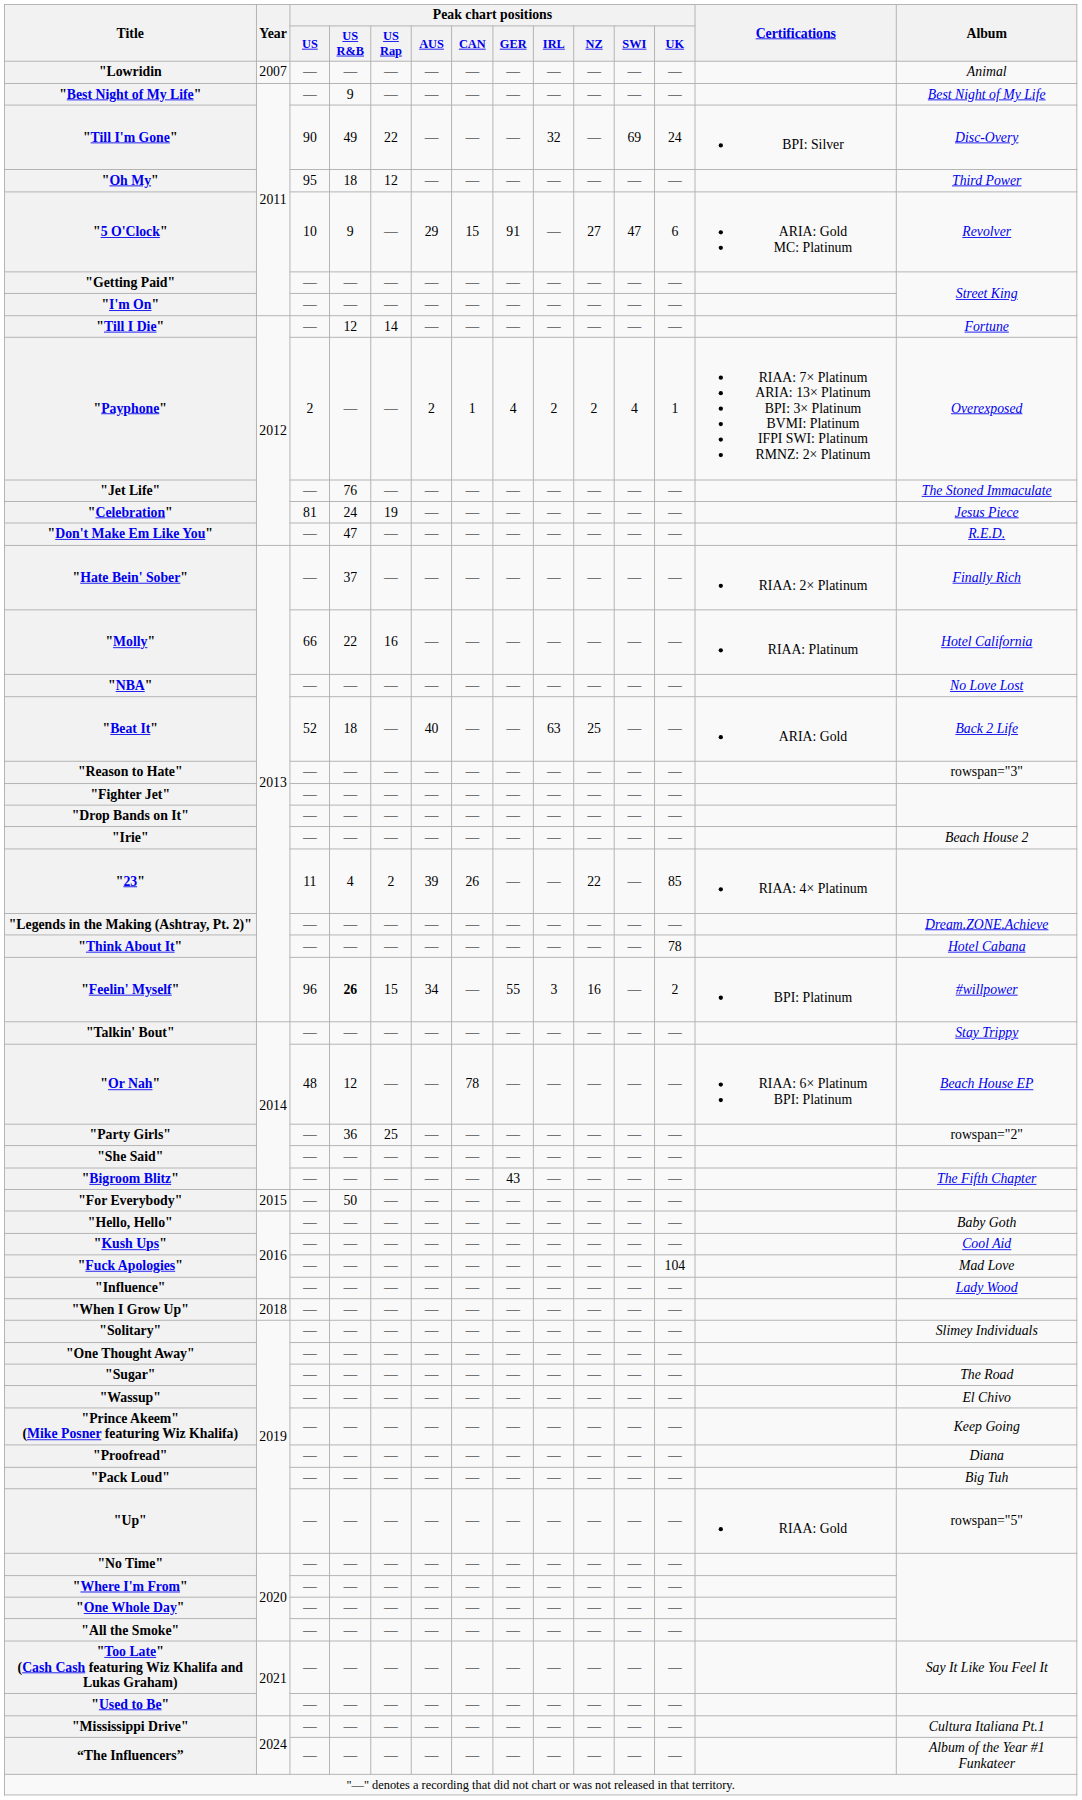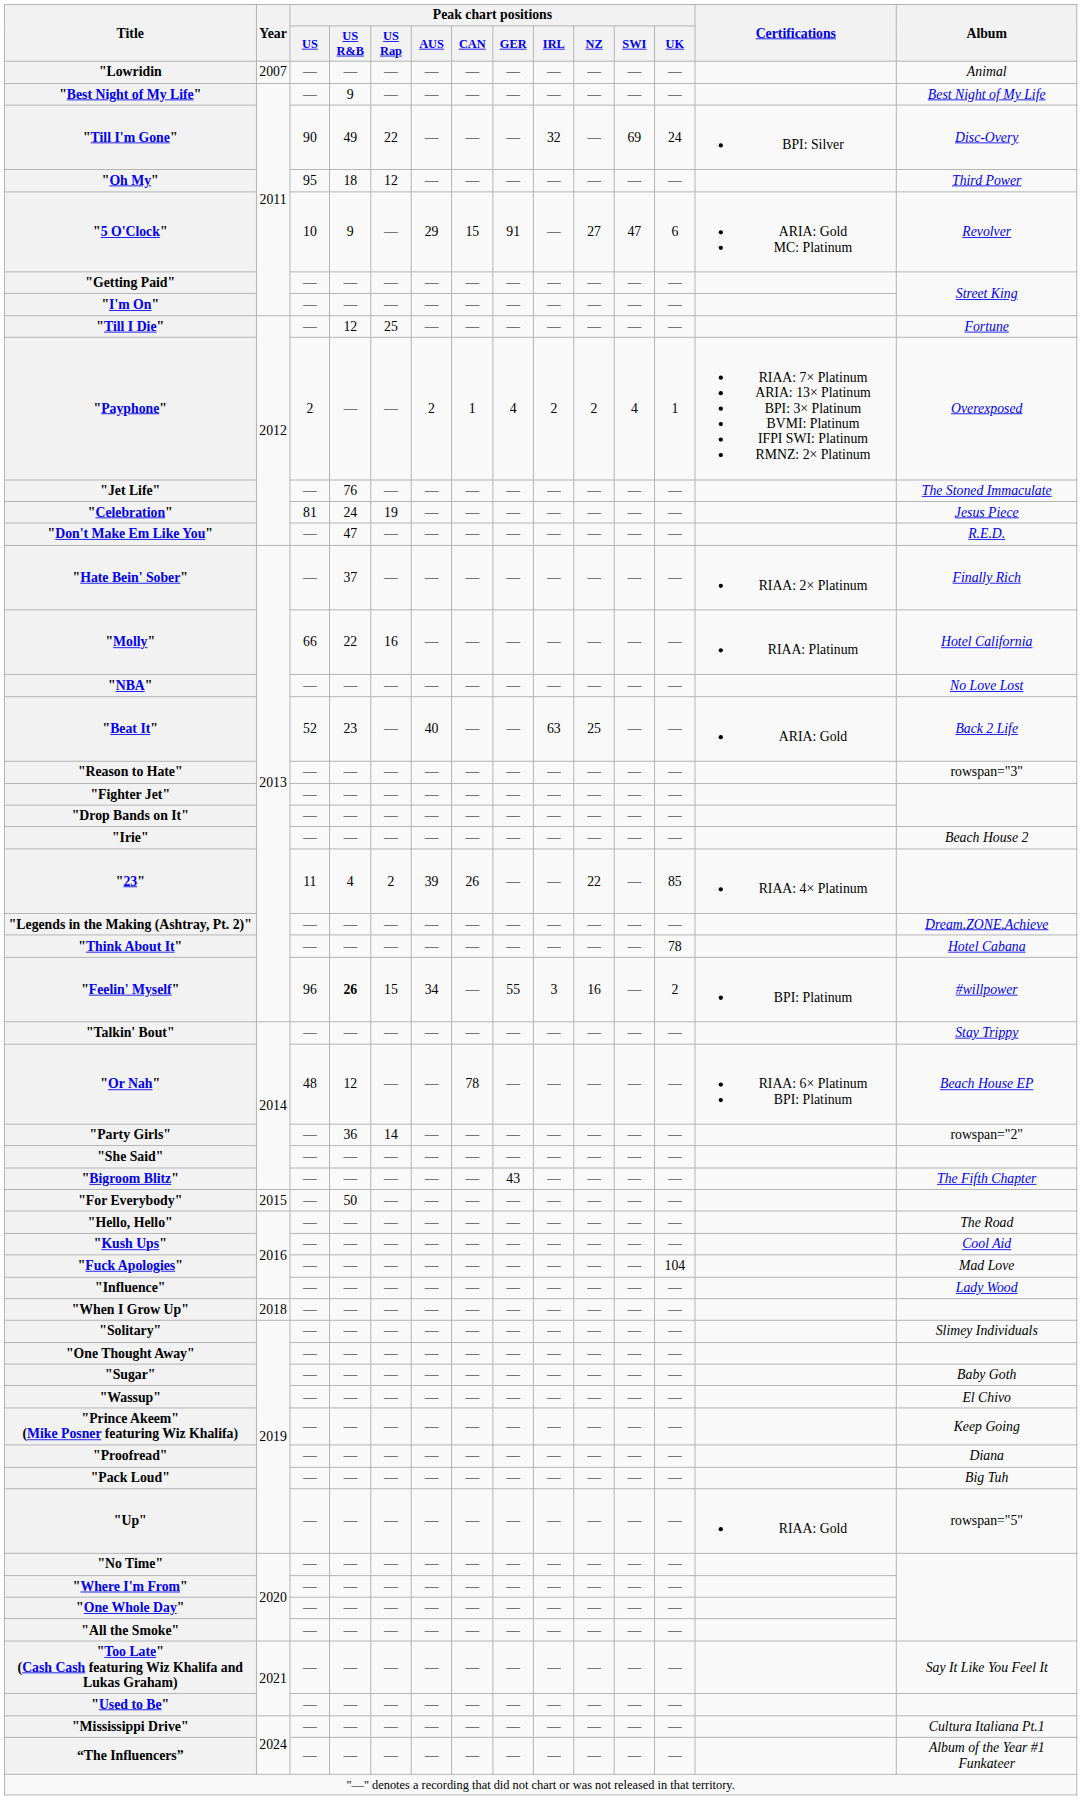(391, 326) 14 -> (391, 326) 25
(350, 728) 18 -> (350, 728) 23
(391, 1135) 25 -> (391, 1135) 14
(987, 1222) Baby Goth -> (987, 1222) The Road
(987, 1375) The Road -> (987, 1375) Baby Goth
